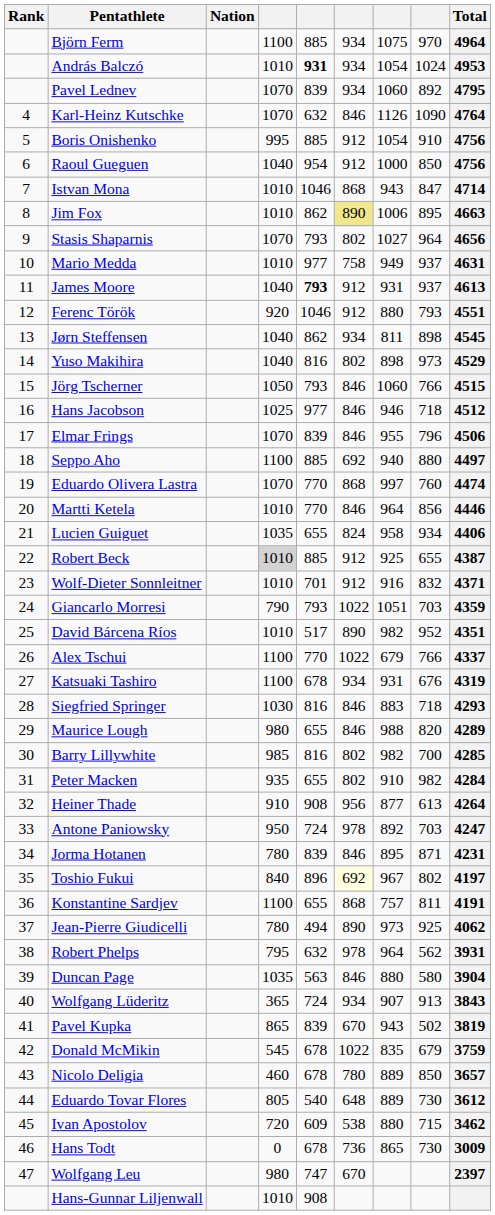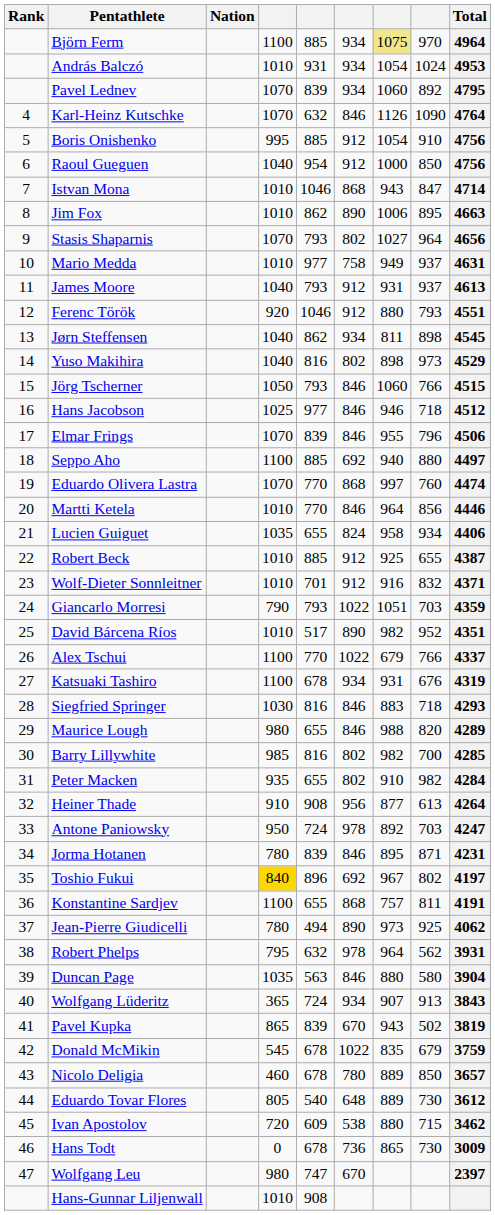(392, 41) no background -> (392, 41) khaki background
(316, 66) bold -> (316, 66) normal
(354, 213) khaki background -> (354, 213) no background
(316, 287) bold -> (316, 287) normal
(277, 558) lightgrey background -> (277, 558) no background
(277, 878) no background -> (277, 878) gold background
(354, 878) lightyellow background -> (354, 878) no background
